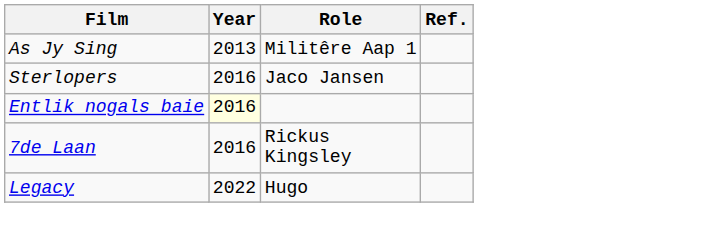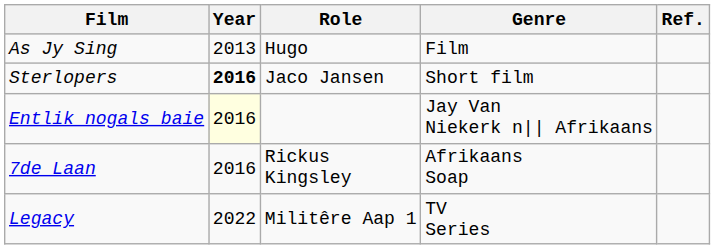+ column: (539, 19)
(341, 49) Militêre Aap 1 -> (286, 49) Hugo
(235, 78) normal -> (235, 78) bold
(286, 188) Hugo -> (341, 219) Militêre Aap 1
